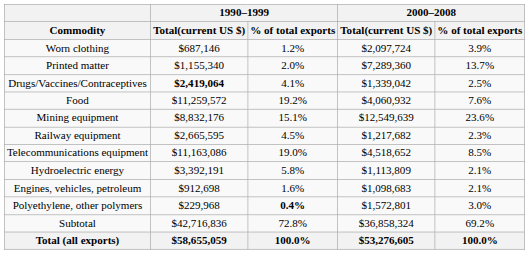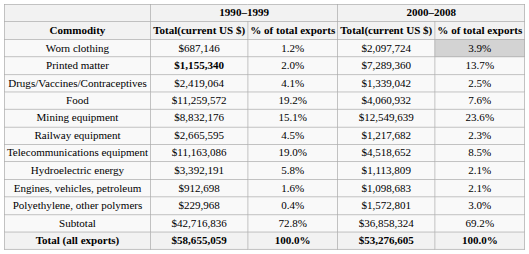(480, 48) no background -> (480, 48) lightgrey background
(199, 65) normal -> (199, 65) bold
(199, 83) bold -> (199, 83) normal
(293, 205) bold -> (293, 205) normal
